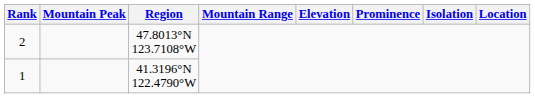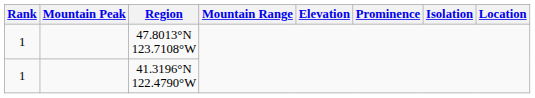(22, 41) 2 -> (22, 41) 1
